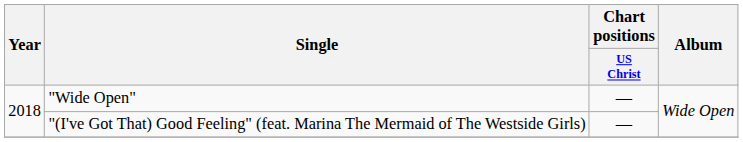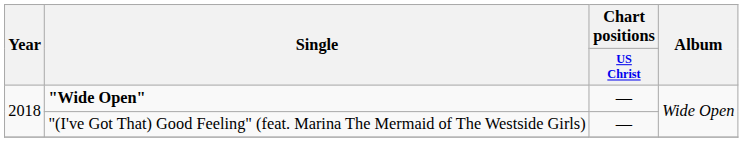(92, 98) normal -> (97, 98) bold
